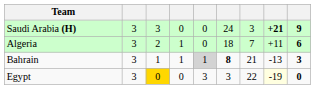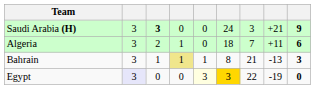(158, 28) normal -> (158, 28) bold
(275, 28) bold -> (275, 28) normal
(181, 60) no background -> (181, 60) khaki background
(205, 60) lightgrey background -> (205, 60) no background
(228, 60) bold -> (228, 60) normal
(134, 76) no background -> (134, 76) lavender background
(158, 76) gold background -> (158, 76) no background
(205, 76) no background -> (205, 76) lightyellow background
(228, 76) no background -> (228, 76) gold background
(275, 76) lightyellow background -> (275, 76) no background
